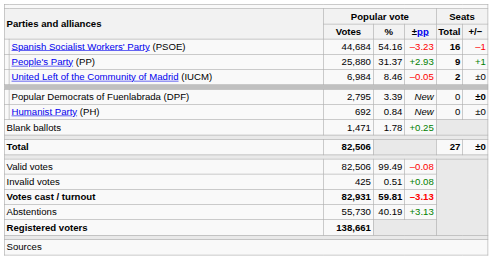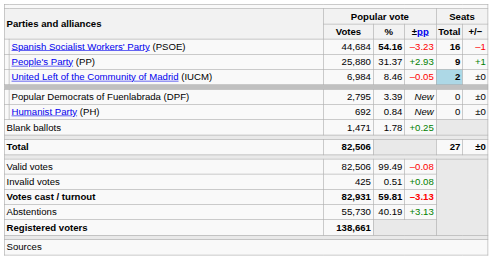(390, 46) normal -> (390, 46) bold
(458, 77) no background -> (458, 77) lightblue background
(481, 97) bold -> (481, 97) normal
